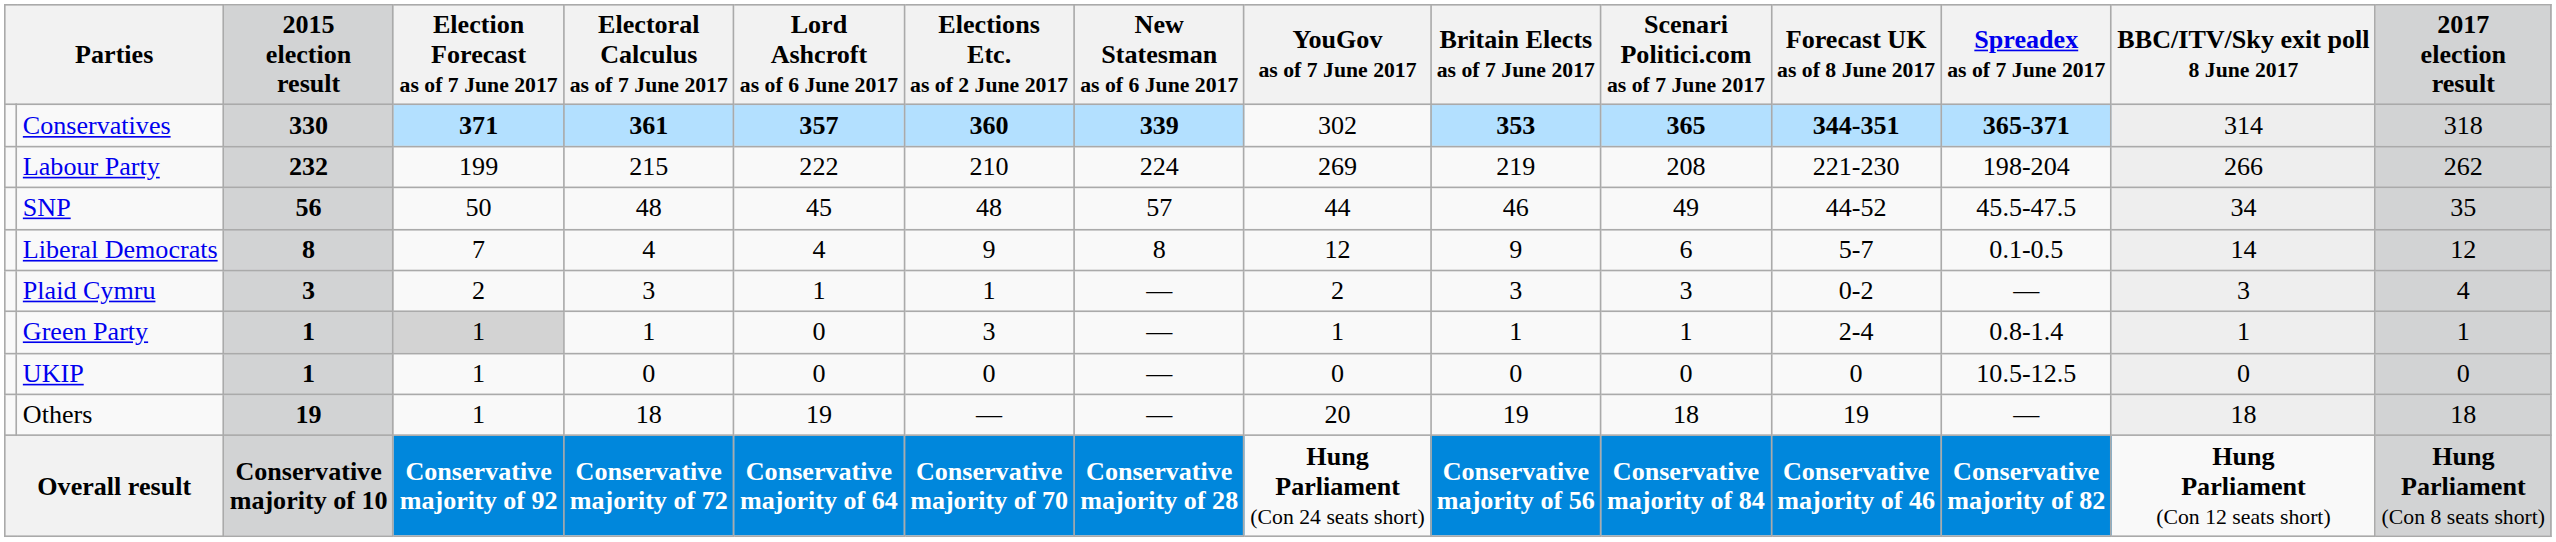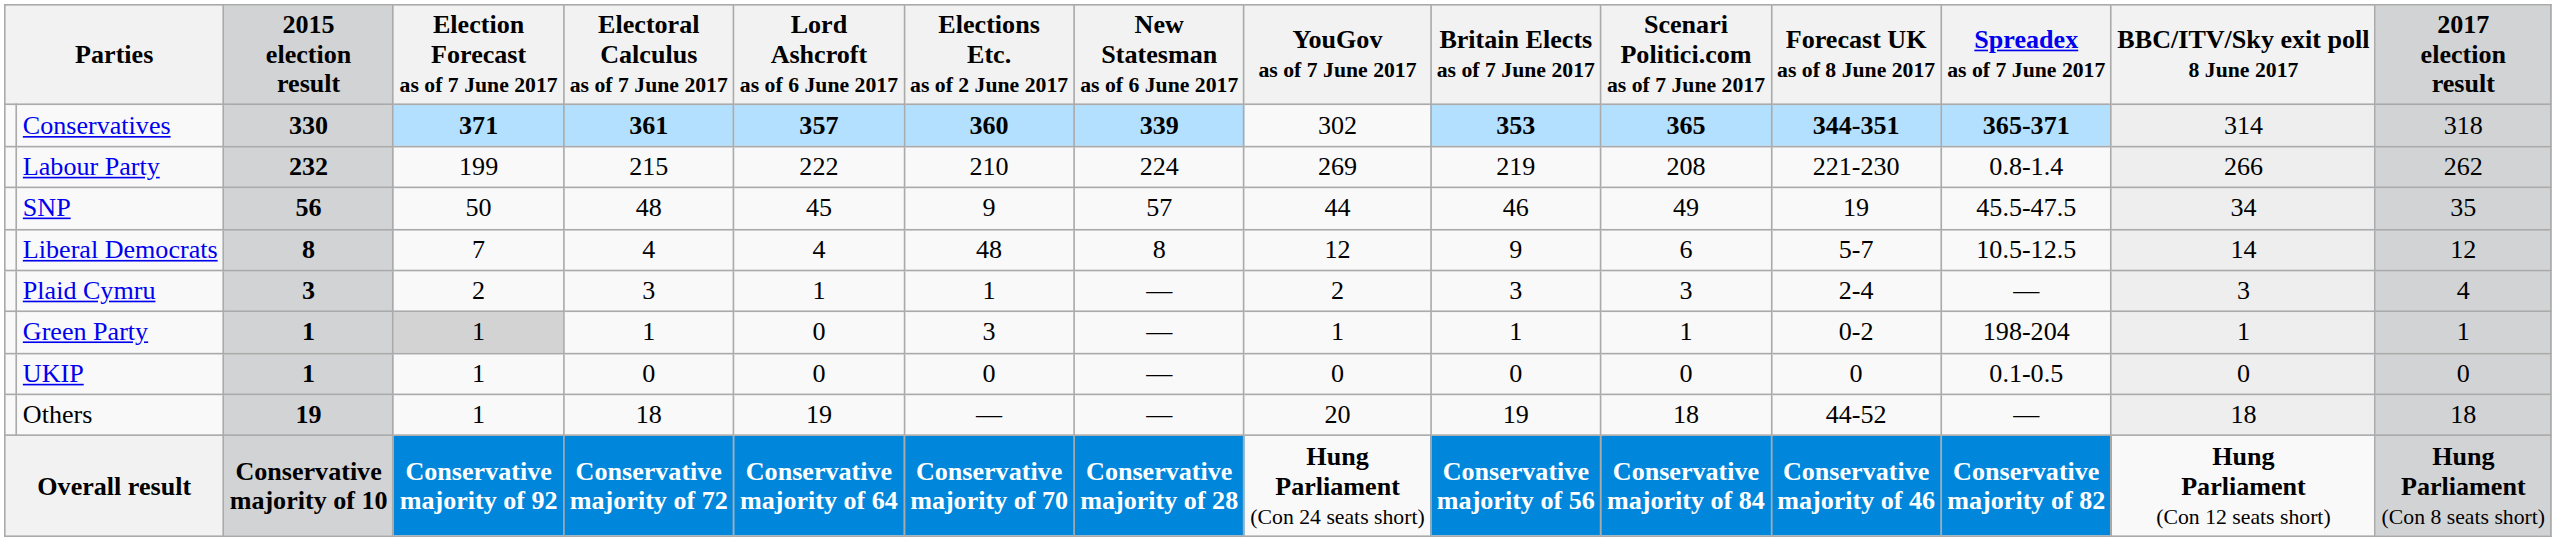(2026, 166) 198-204 -> (2026, 166) 0.8-1.4
(989, 207) 48 -> (989, 207) 9
(1856, 207) 44-52 -> (1856, 207) 19
(989, 249) 9 -> (989, 249) 48
(2026, 249) 0.1-0.5 -> (2026, 249) 10.5-12.5
(1856, 290) 0-2 -> (1856, 290) 2-4
(1856, 332) 2-4 -> (1856, 332) 0-2
(2026, 332) 0.8-1.4 -> (2026, 332) 198-204
(2026, 373) 10.5-12.5 -> (2026, 373) 0.1-0.5
(1856, 414) 19 -> (1856, 414) 44-52
